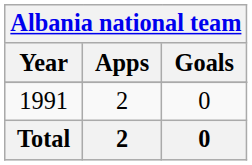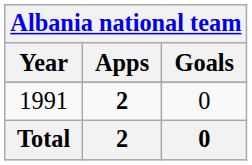(122, 100) normal -> (122, 100) bold
